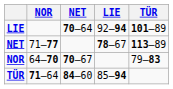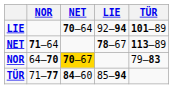(44, 44) 71–77 -> (44, 44) 71–64
(78, 60) no background -> (78, 60) gold background
(44, 76) 71–64 -> (44, 76) 71–77
